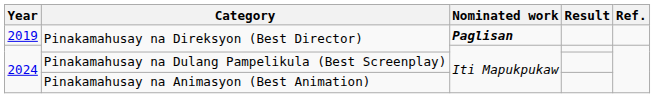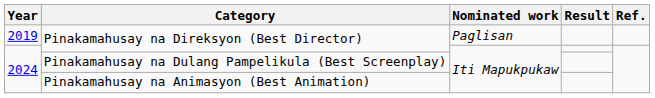(483, 35) bold -> (483, 35) normal
